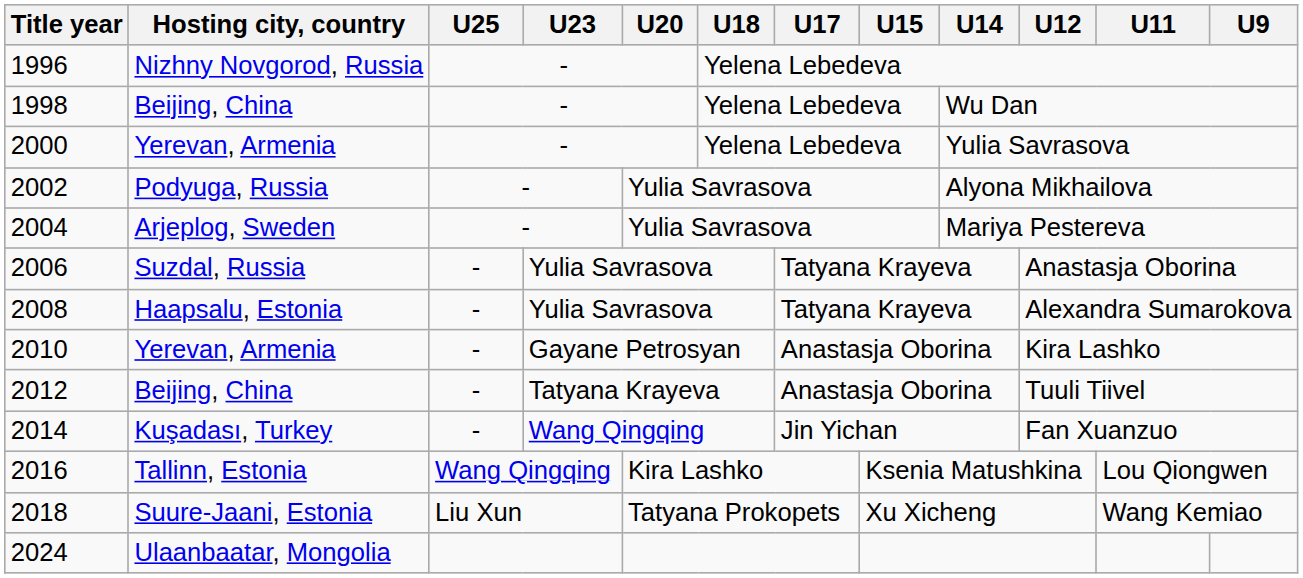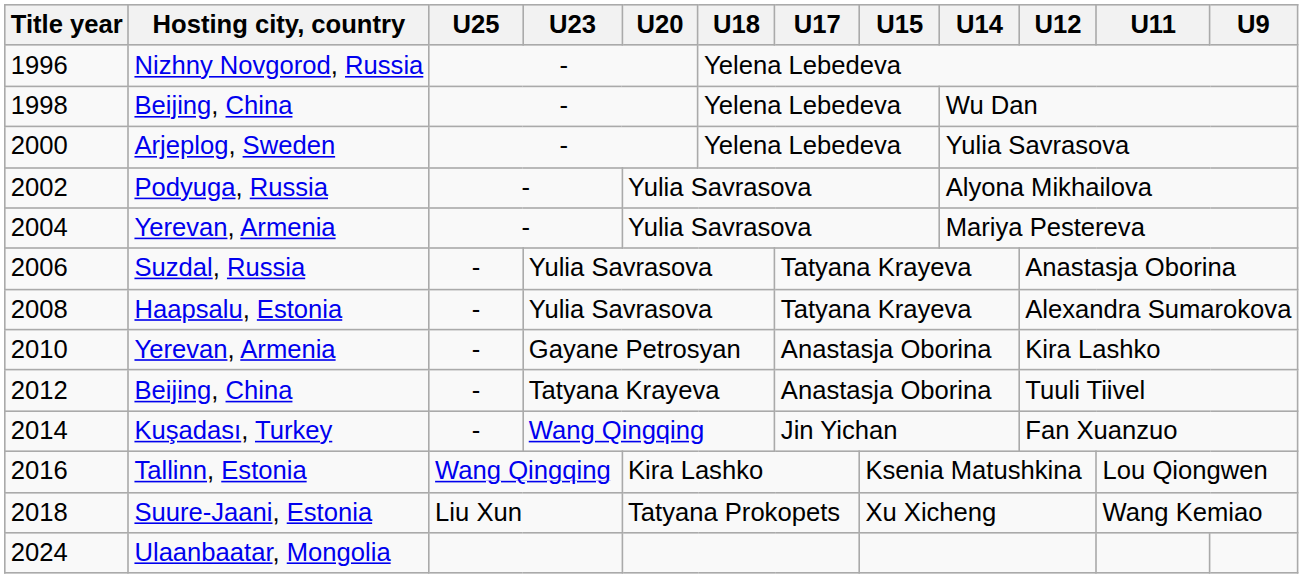(235, 146) Yerevan, Armenia -> (235, 146) Arjeplog, Sweden
(235, 227) Arjeplog, Sweden -> (235, 227) Yerevan, Armenia
